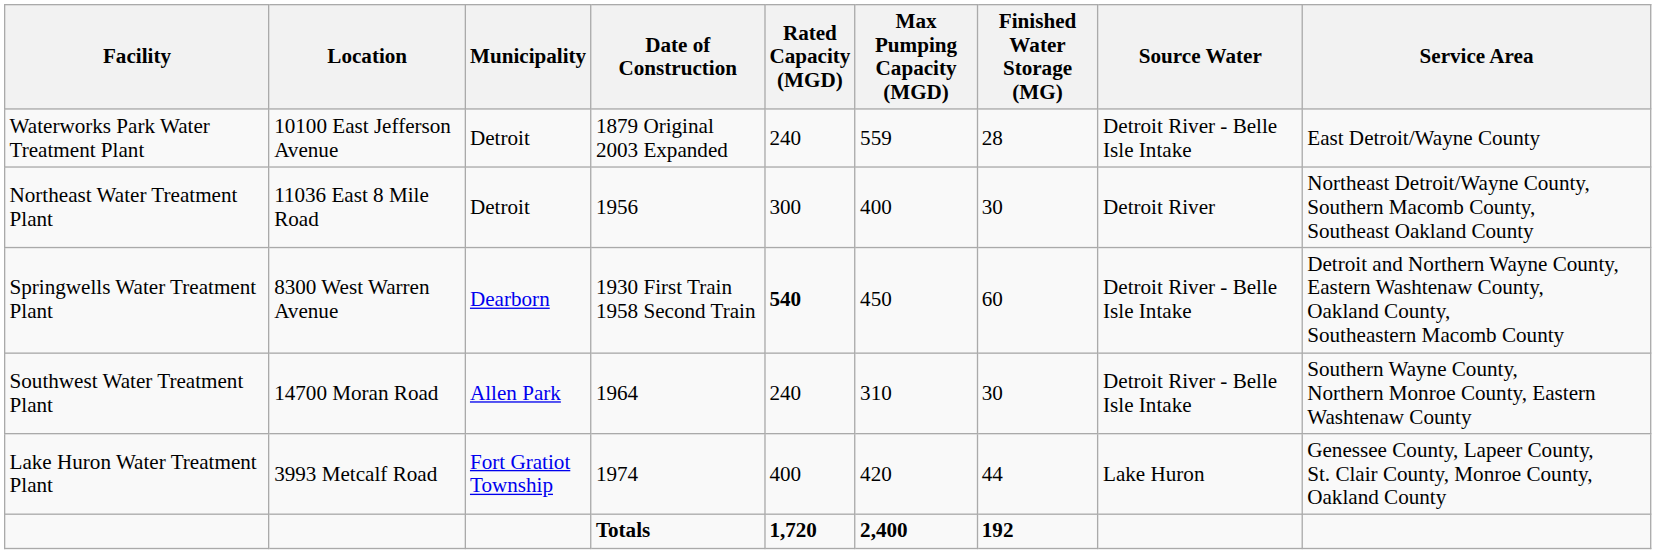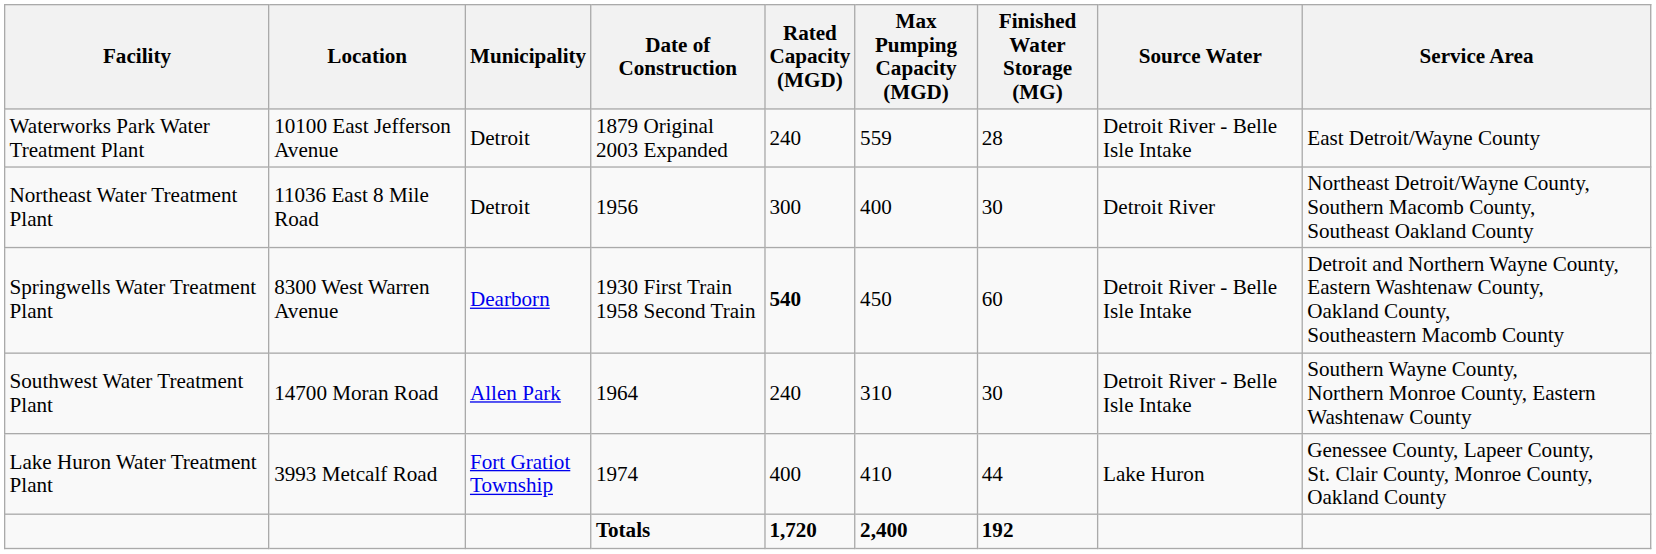(876, 473) 420 -> (876, 473) 410
